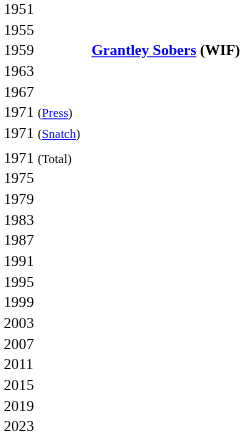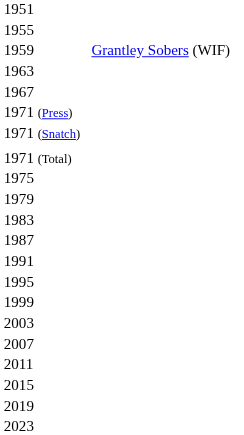(166, 50) bold -> (161, 50) normal
